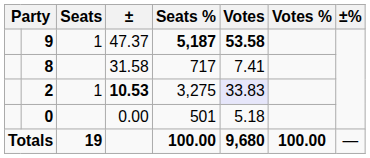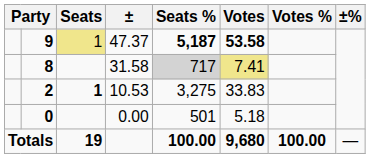(98, 41) no background -> (98, 41) khaki background
(203, 66) no background -> (203, 66) lightgrey background
(250, 66) no background -> (250, 66) khaki background
(98, 91) normal -> (98, 91) bold
(129, 91) bold -> (129, 91) normal
(245, 91) lavender background -> (245, 91) no background
